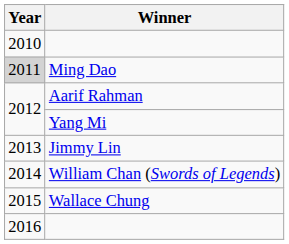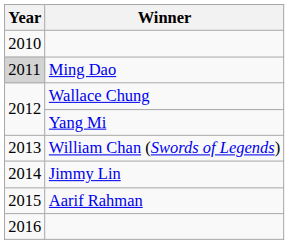(96, 95) Aarif Rahman -> (99, 95) Wallace Chung
(85, 148) Jimmy Lin -> (165, 148) William Chan (Swords of Legends)
(165, 174) William Chan (Swords of Legends) -> (85, 174) Jimmy Lin
(99, 200) Wallace Chung -> (96, 200) Aarif Rahman
